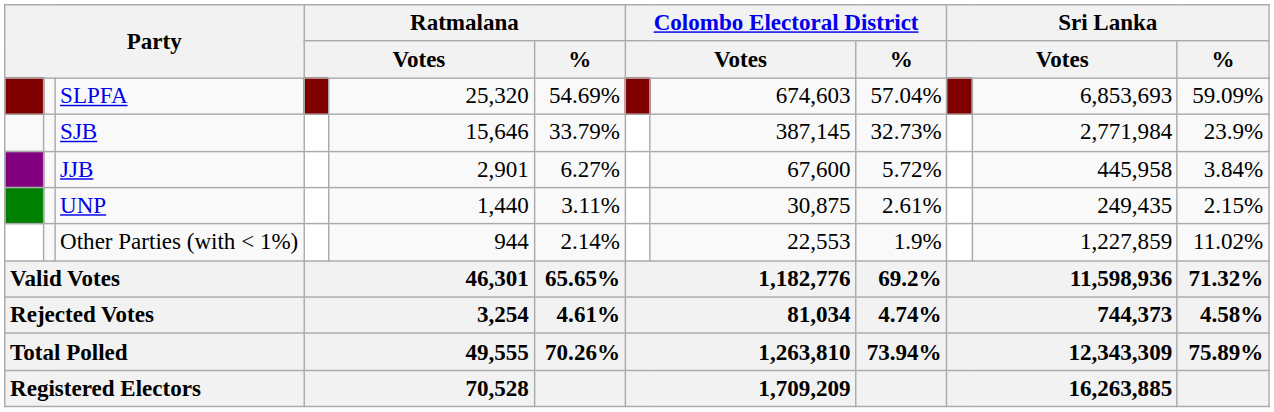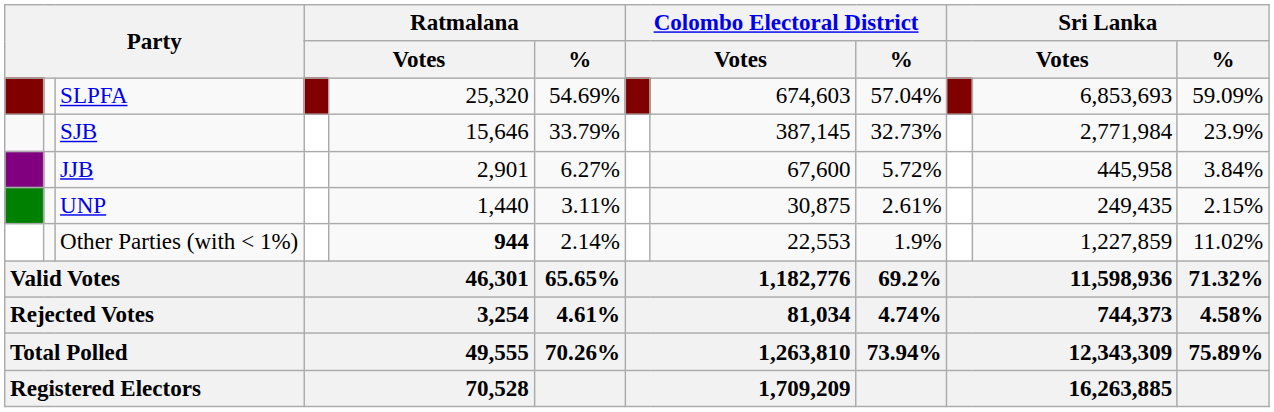(512, 242) normal -> (512, 242) bold
